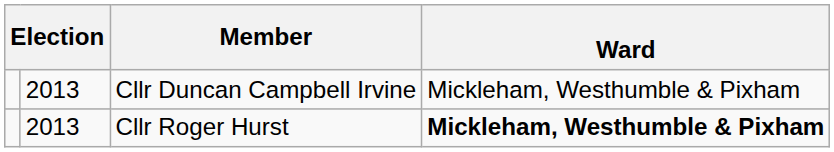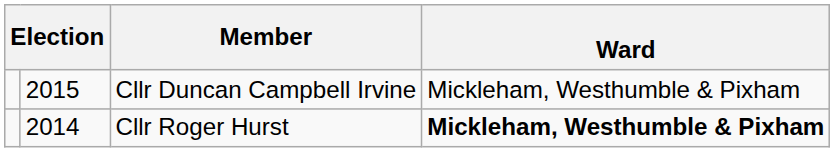(53, 89) 2013 -> (53, 89) 2015
(53, 127) 2013 -> (53, 127) 2014
